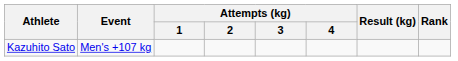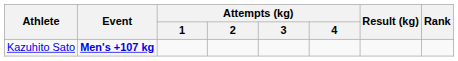(116, 48) normal -> (117, 48) bold
